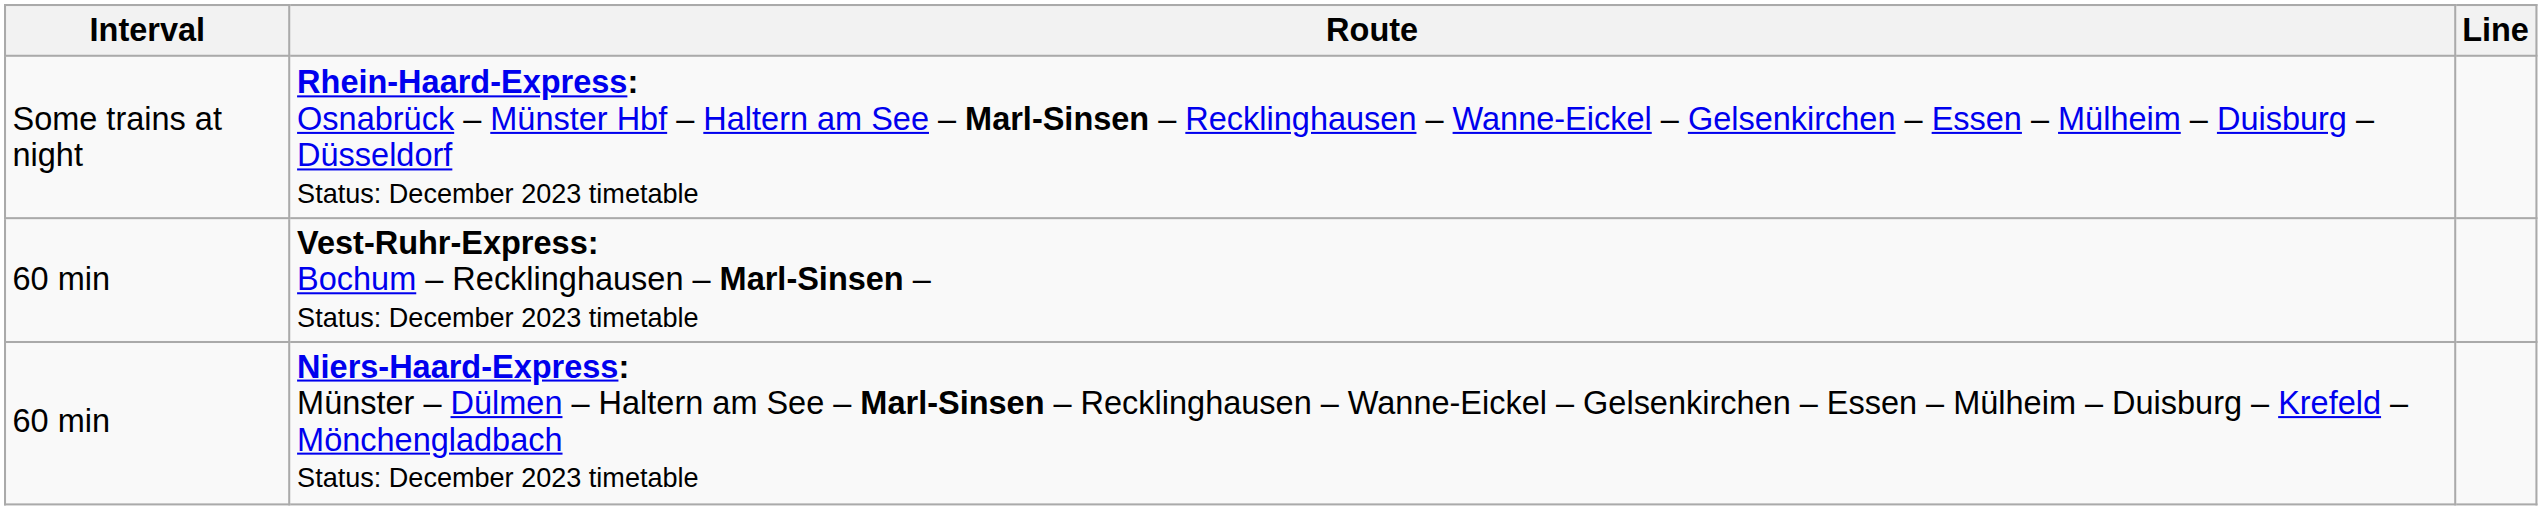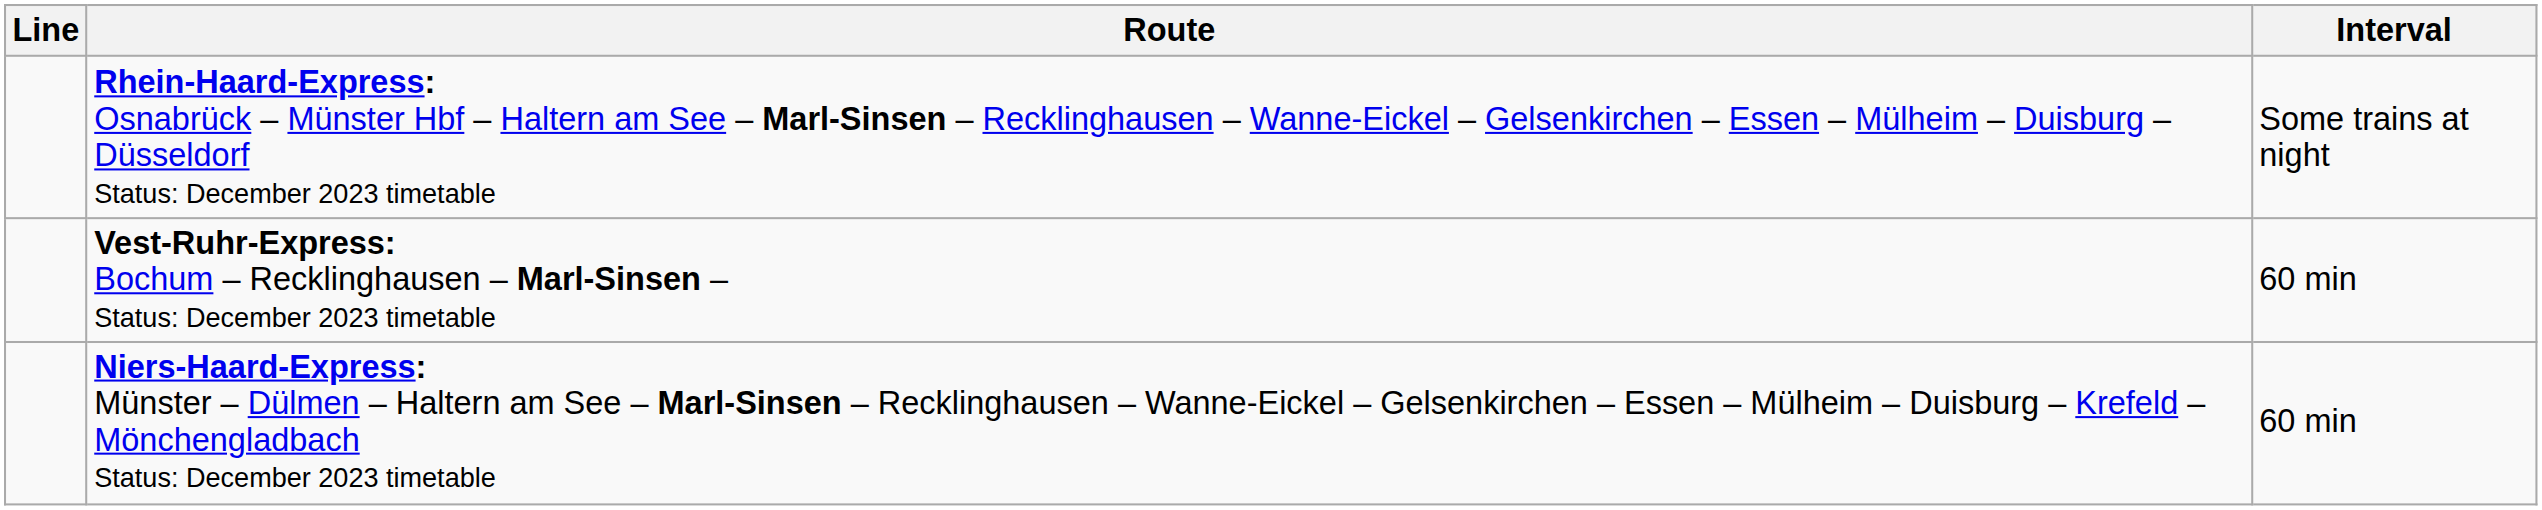columns swapped: (2496, 30) <-> (147, 30)
